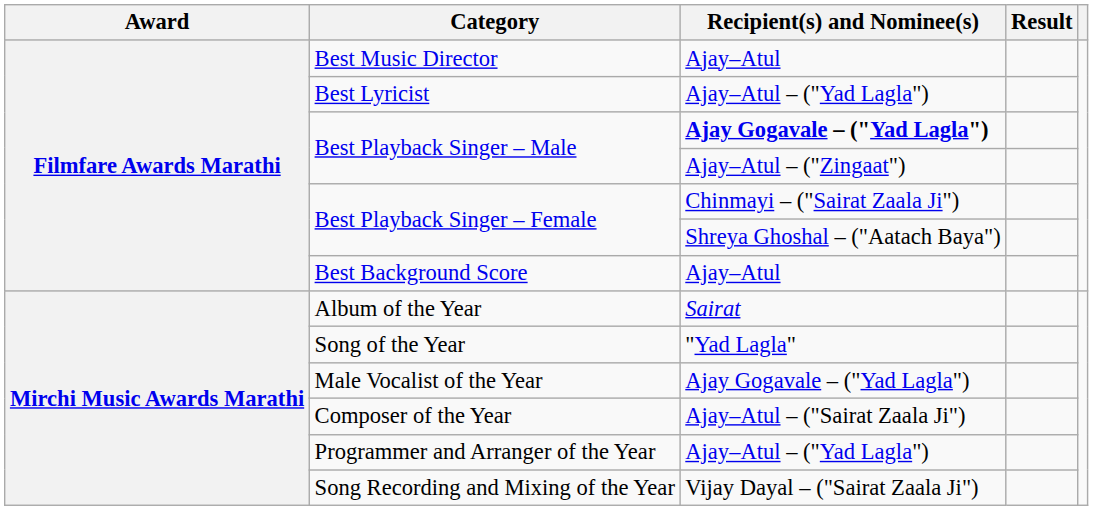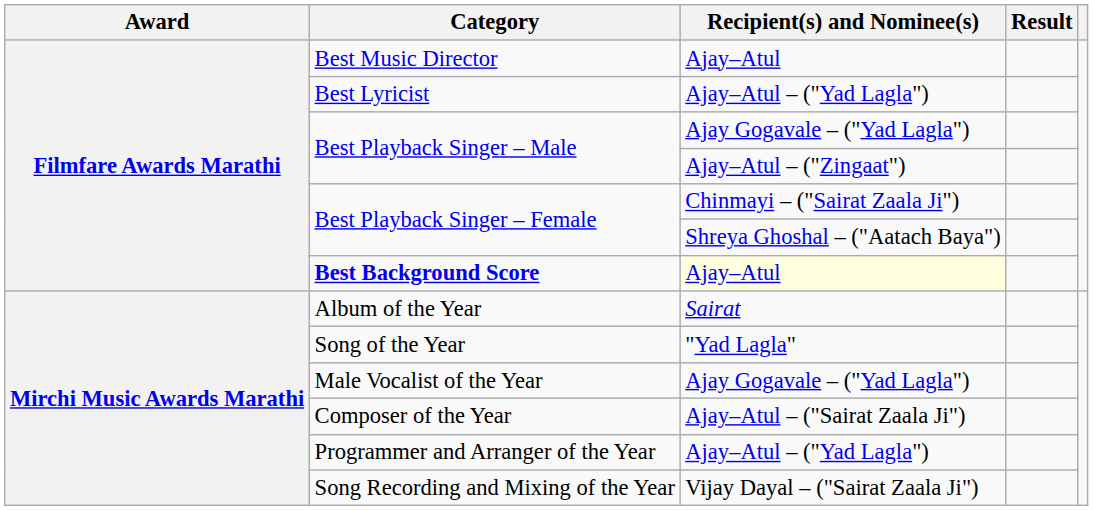(837, 129) bold -> (827, 129) normal
(421, 272) normal -> (427, 272) bold
(733, 272) no background -> (733, 272) lightyellow background
